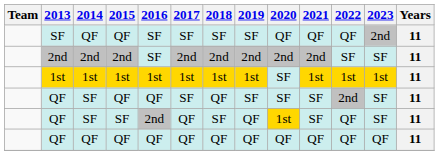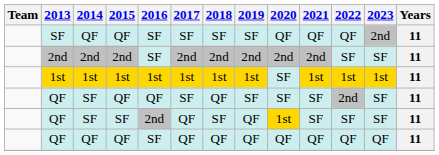(348, 118) QF -> (348, 118) SF
(154, 139) QF -> (154, 139) SF
